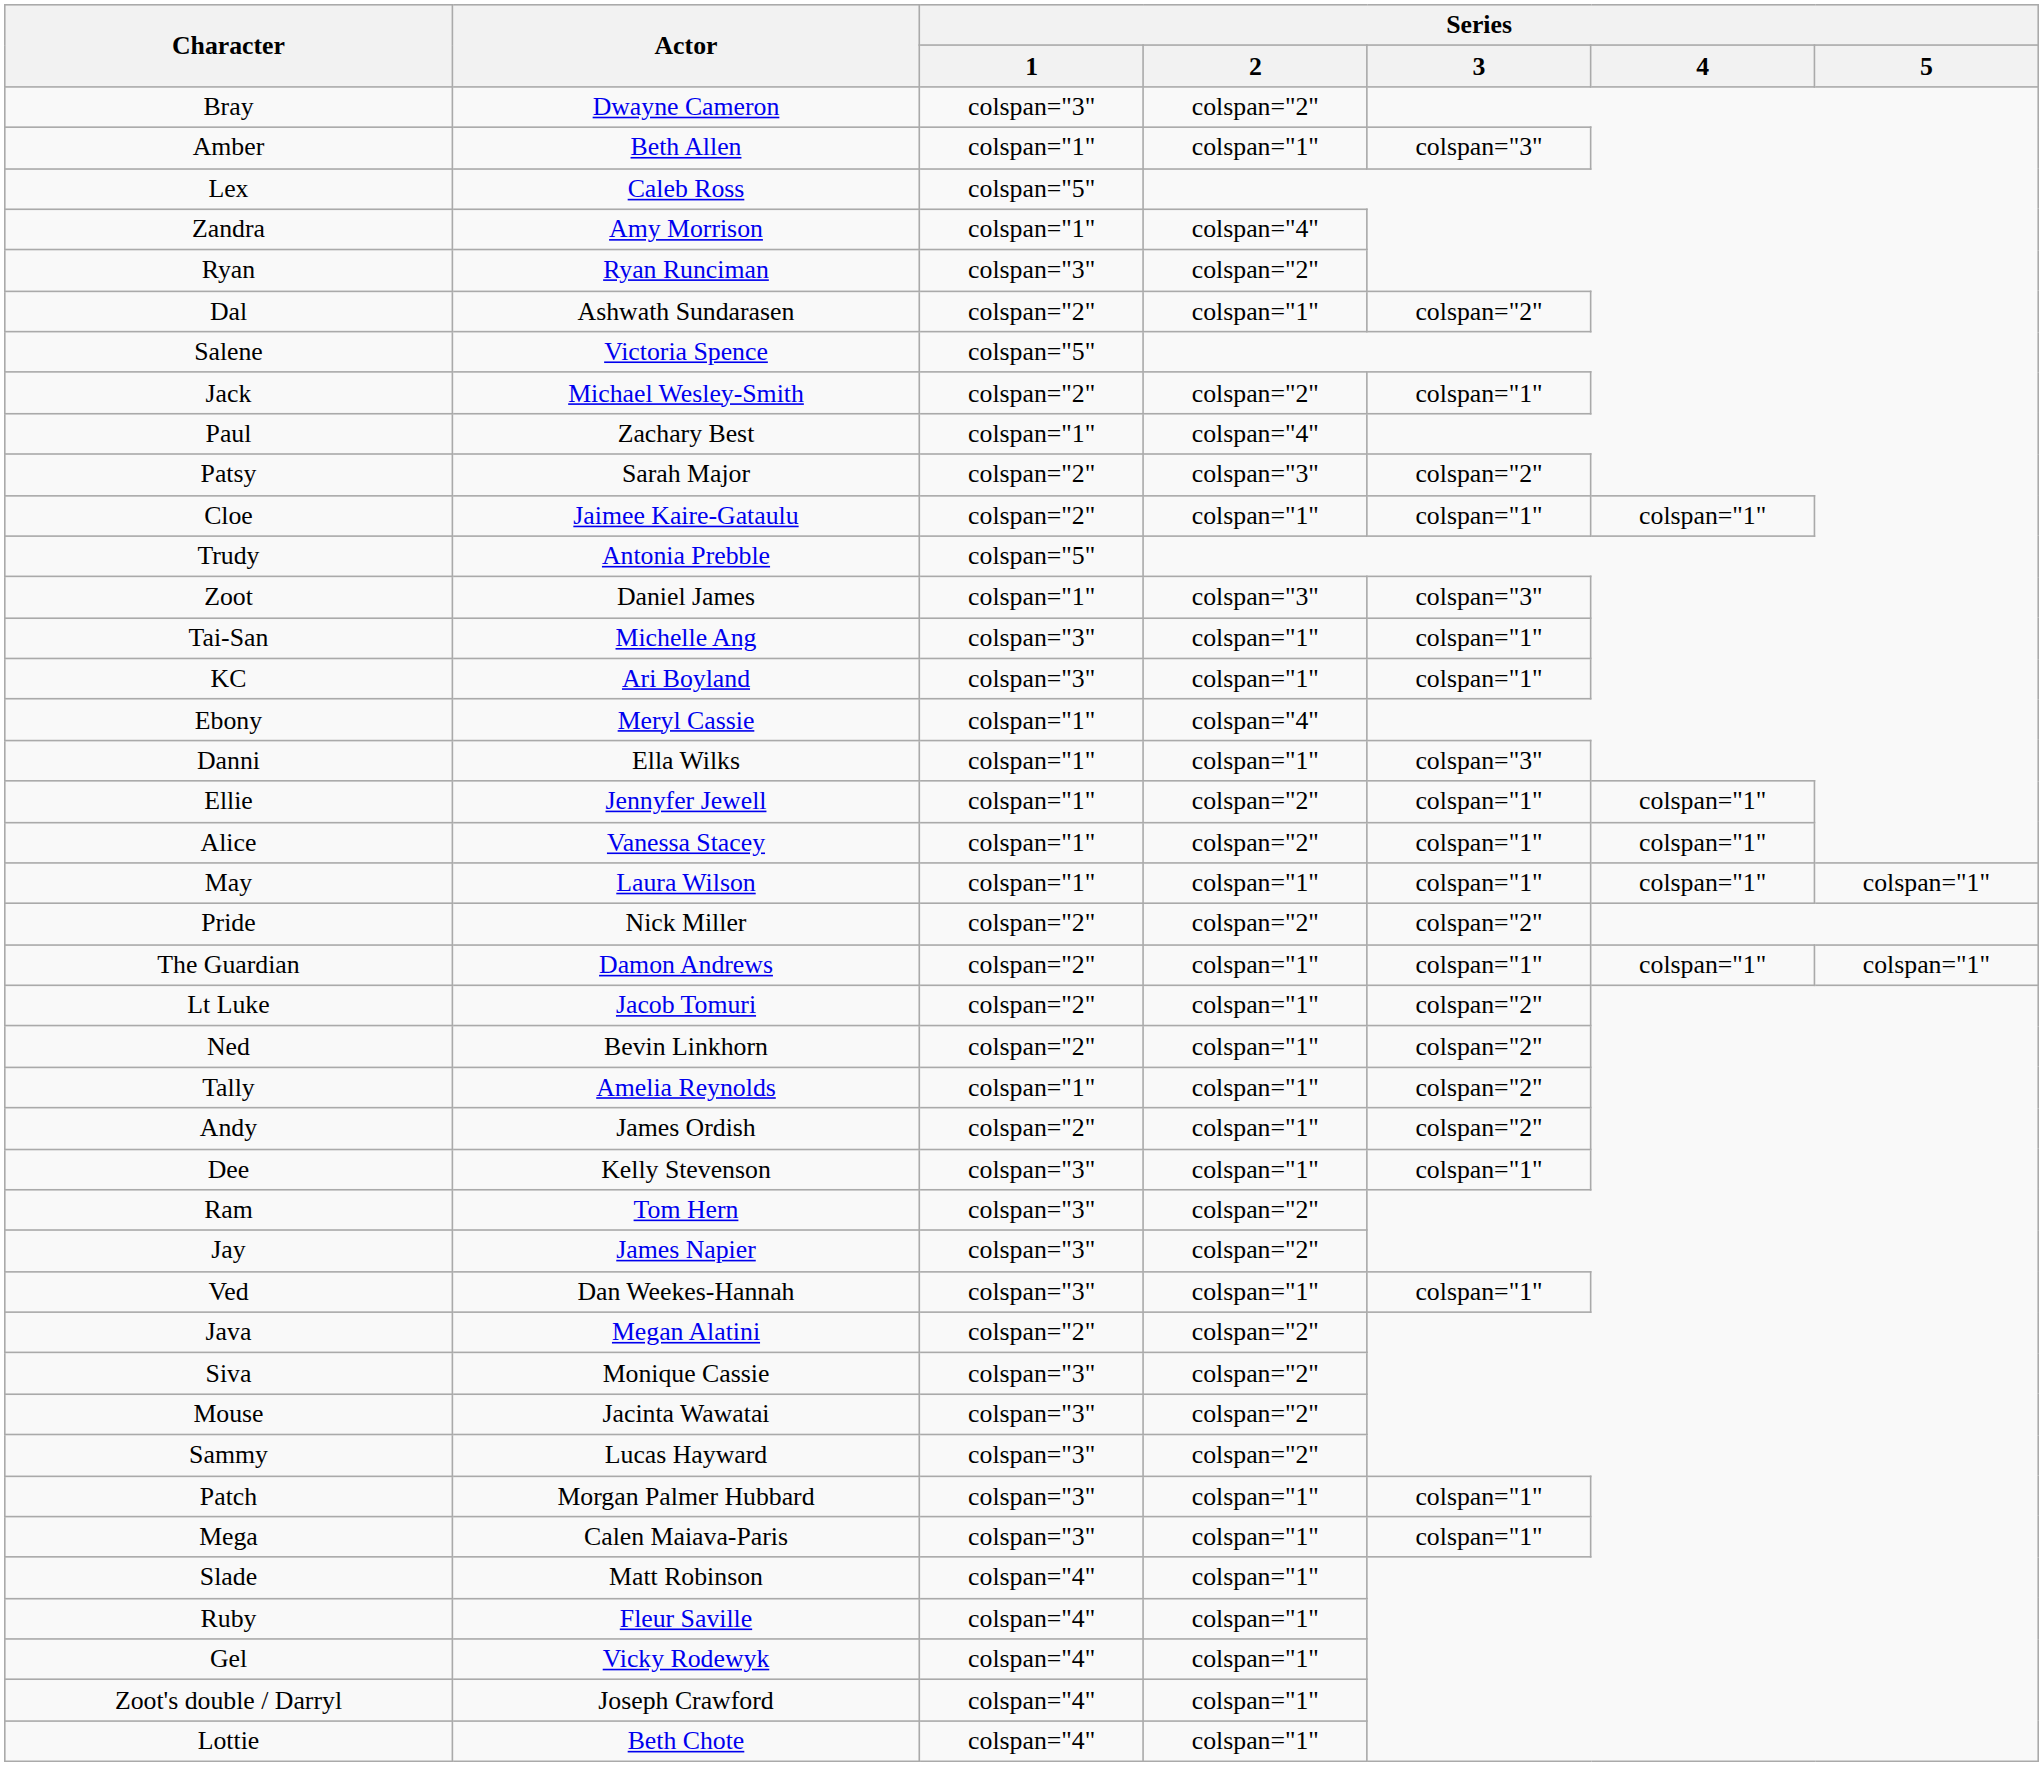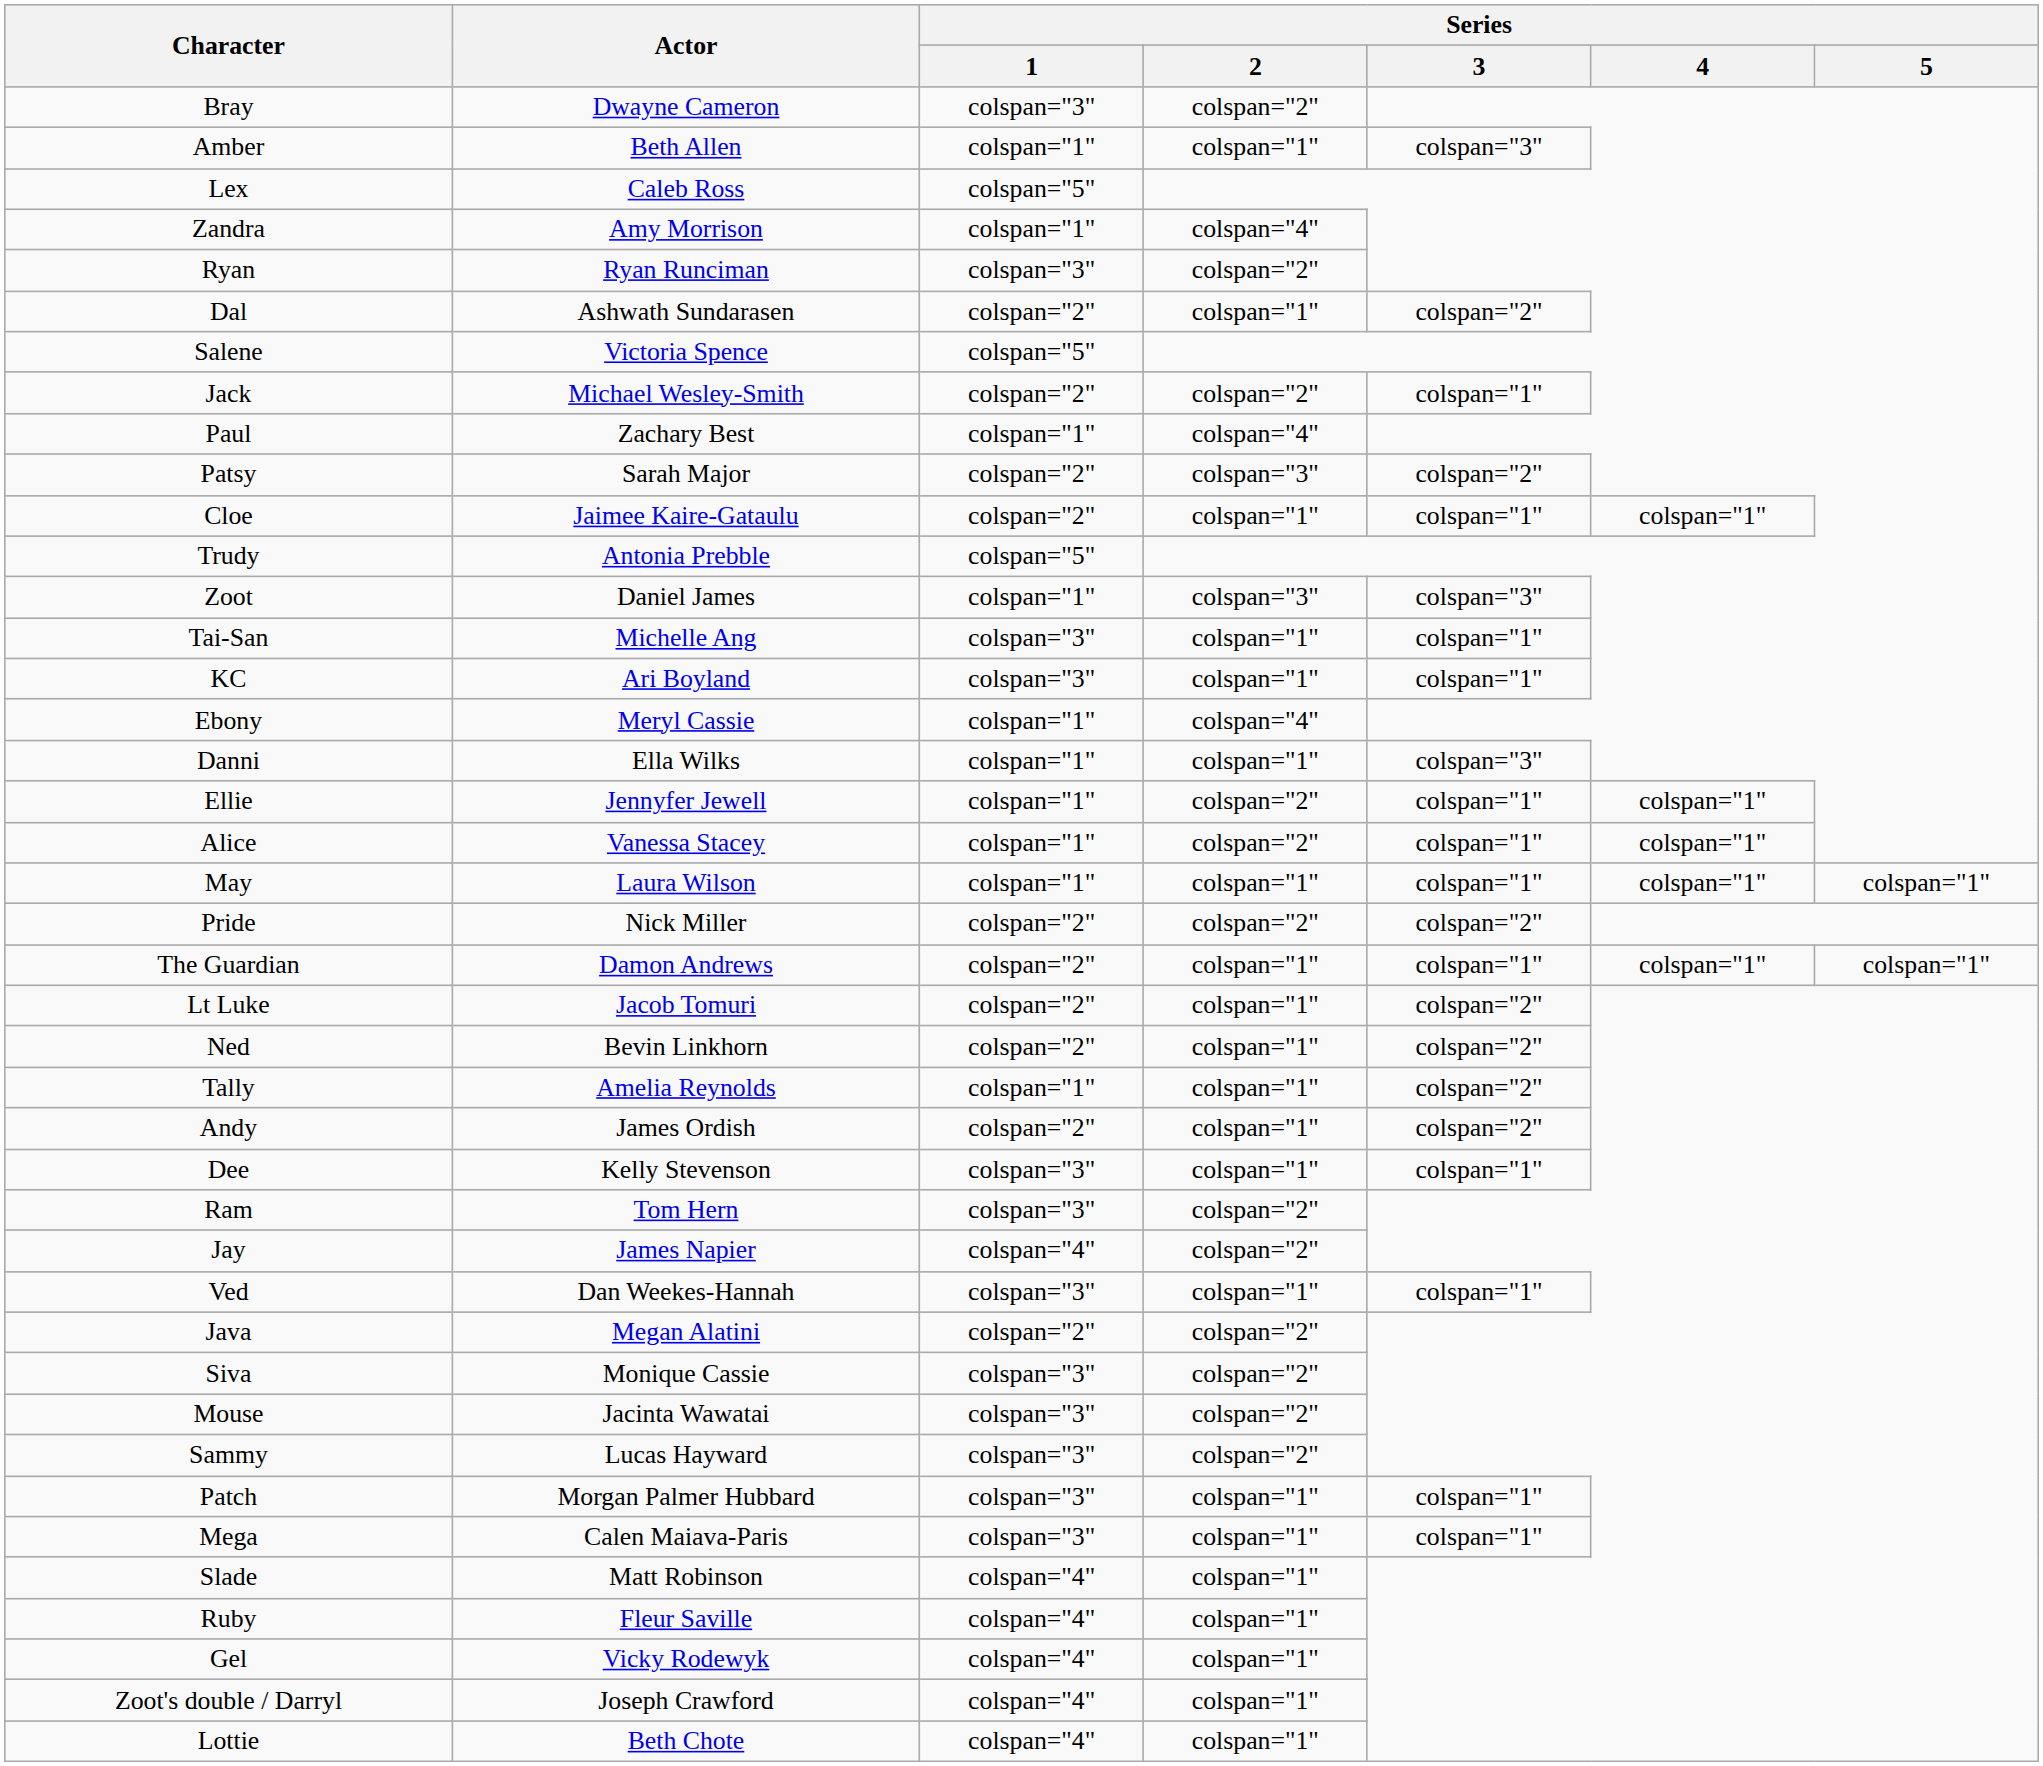(1032, 1250) colspan="3" -> (1032, 1250) colspan="4"
